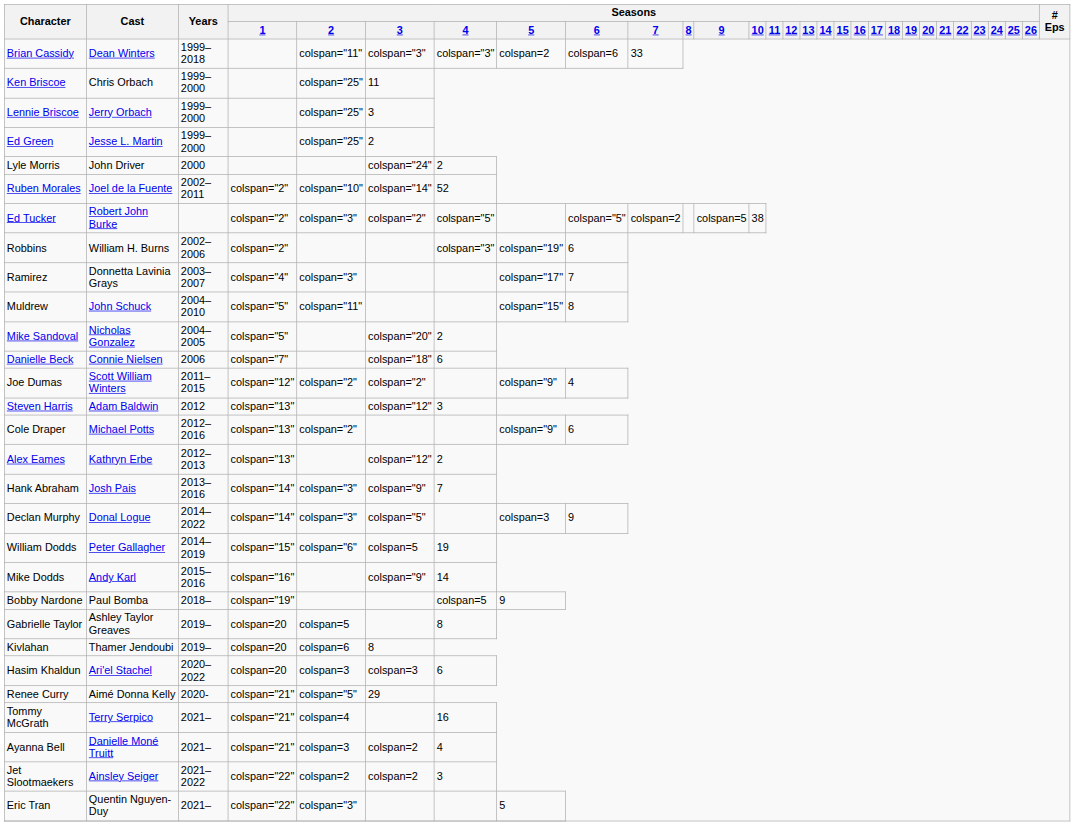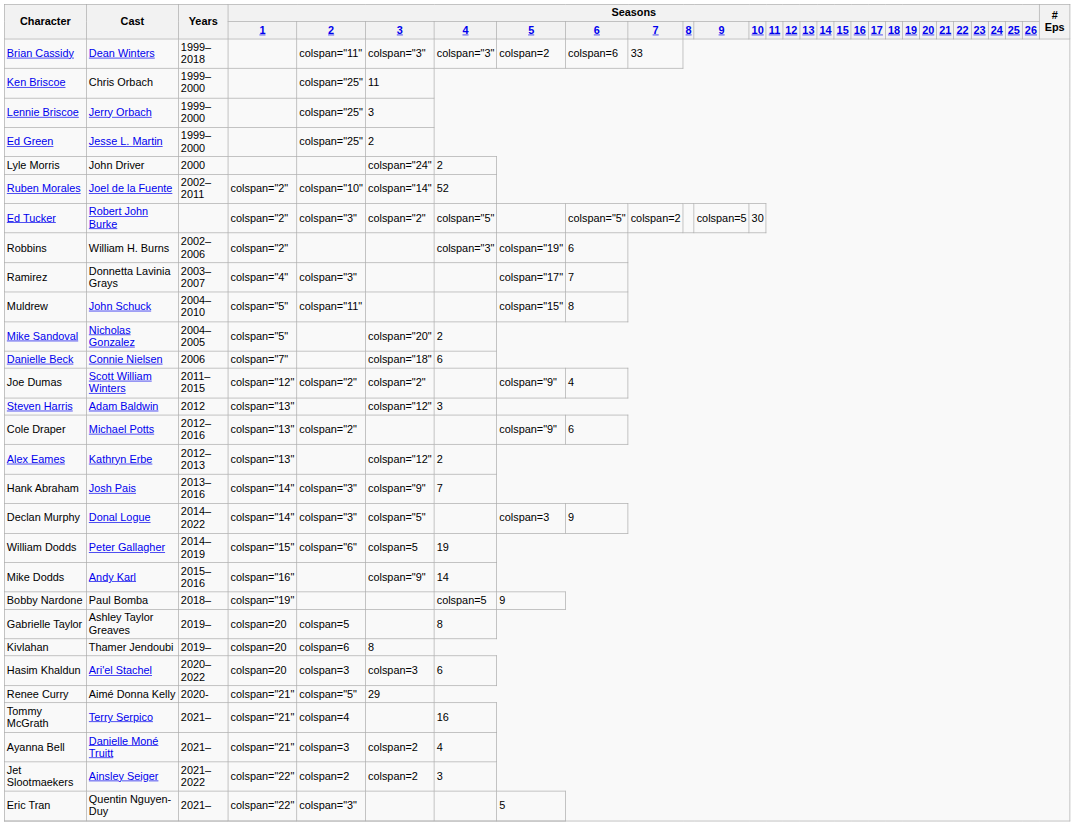(758, 218) 38 -> (758, 218) 30
